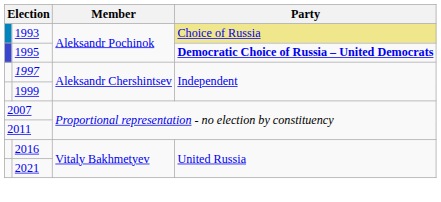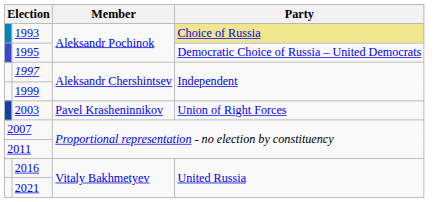(305, 52) bold -> (299, 52) normal
+ row: (27, 110)
